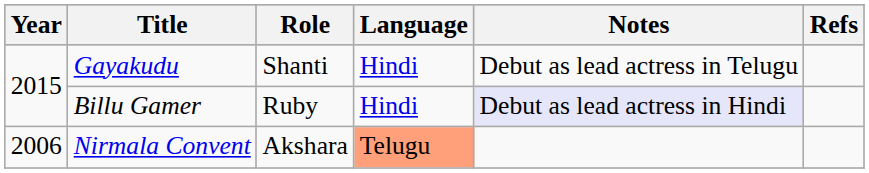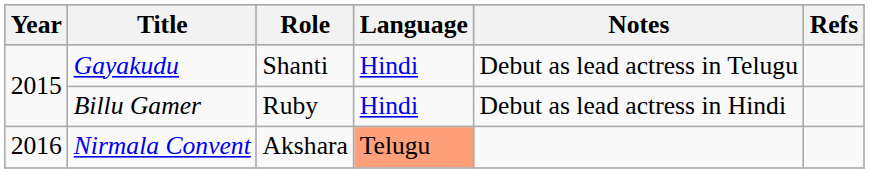(633, 106) lavender background -> (633, 106) no background
(36, 146) 2006 -> (36, 146) 2016
